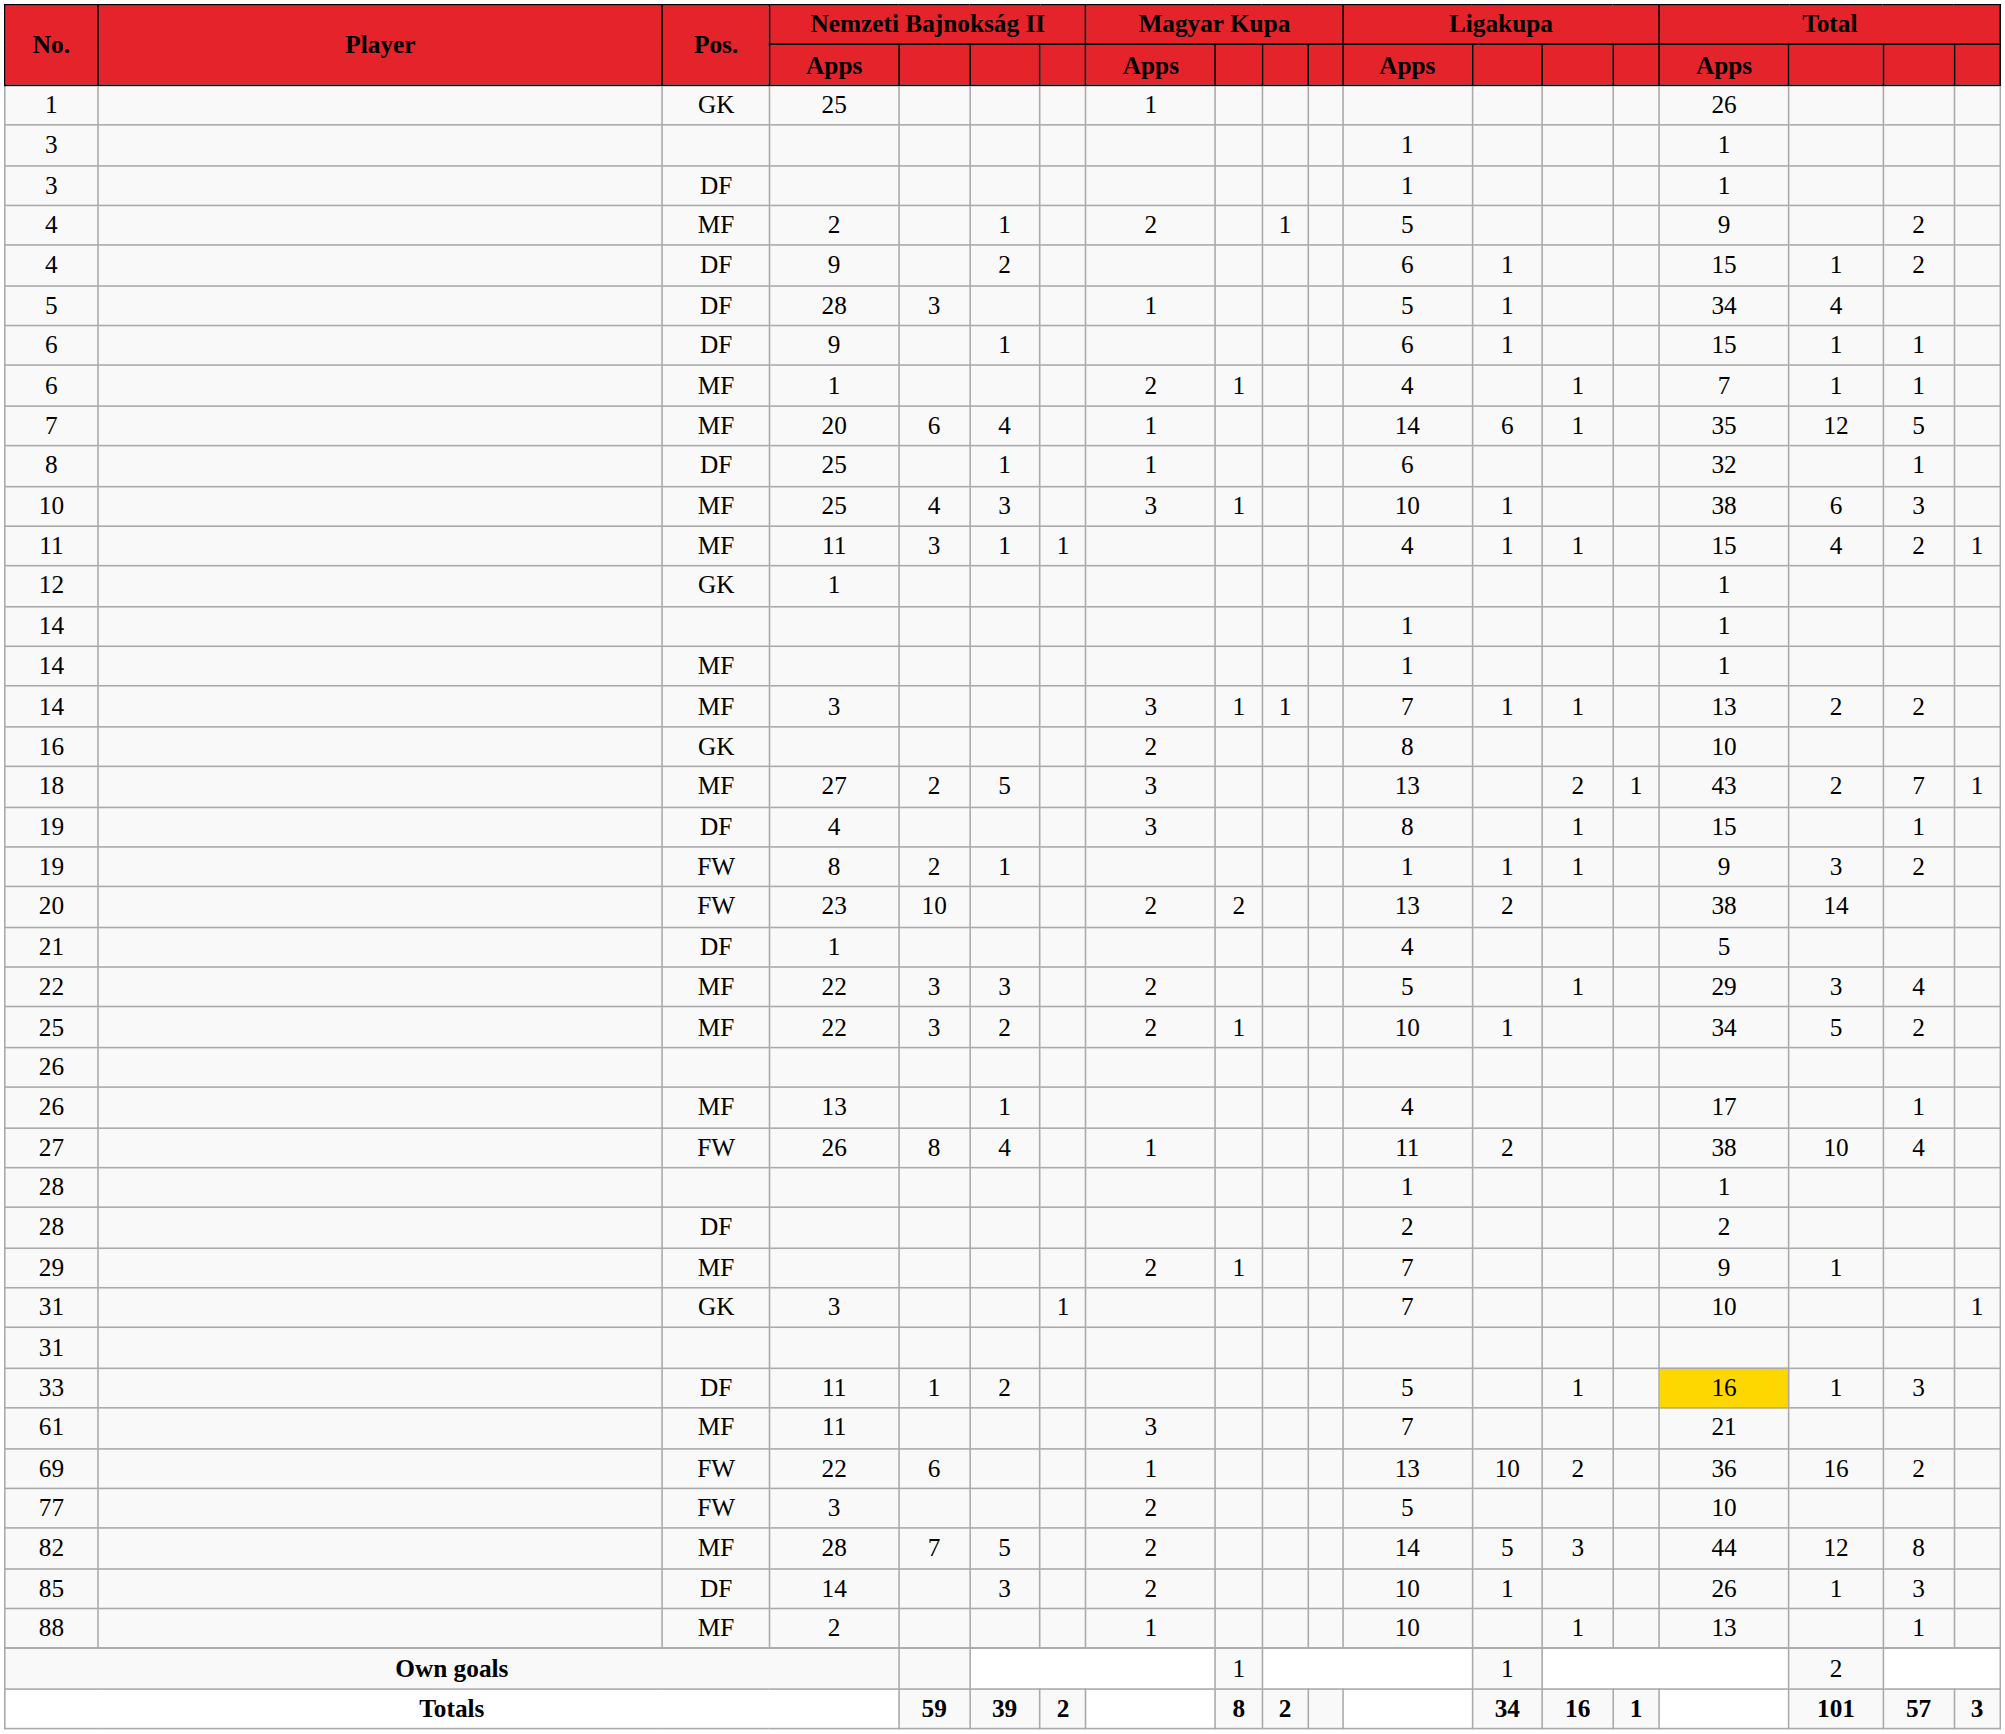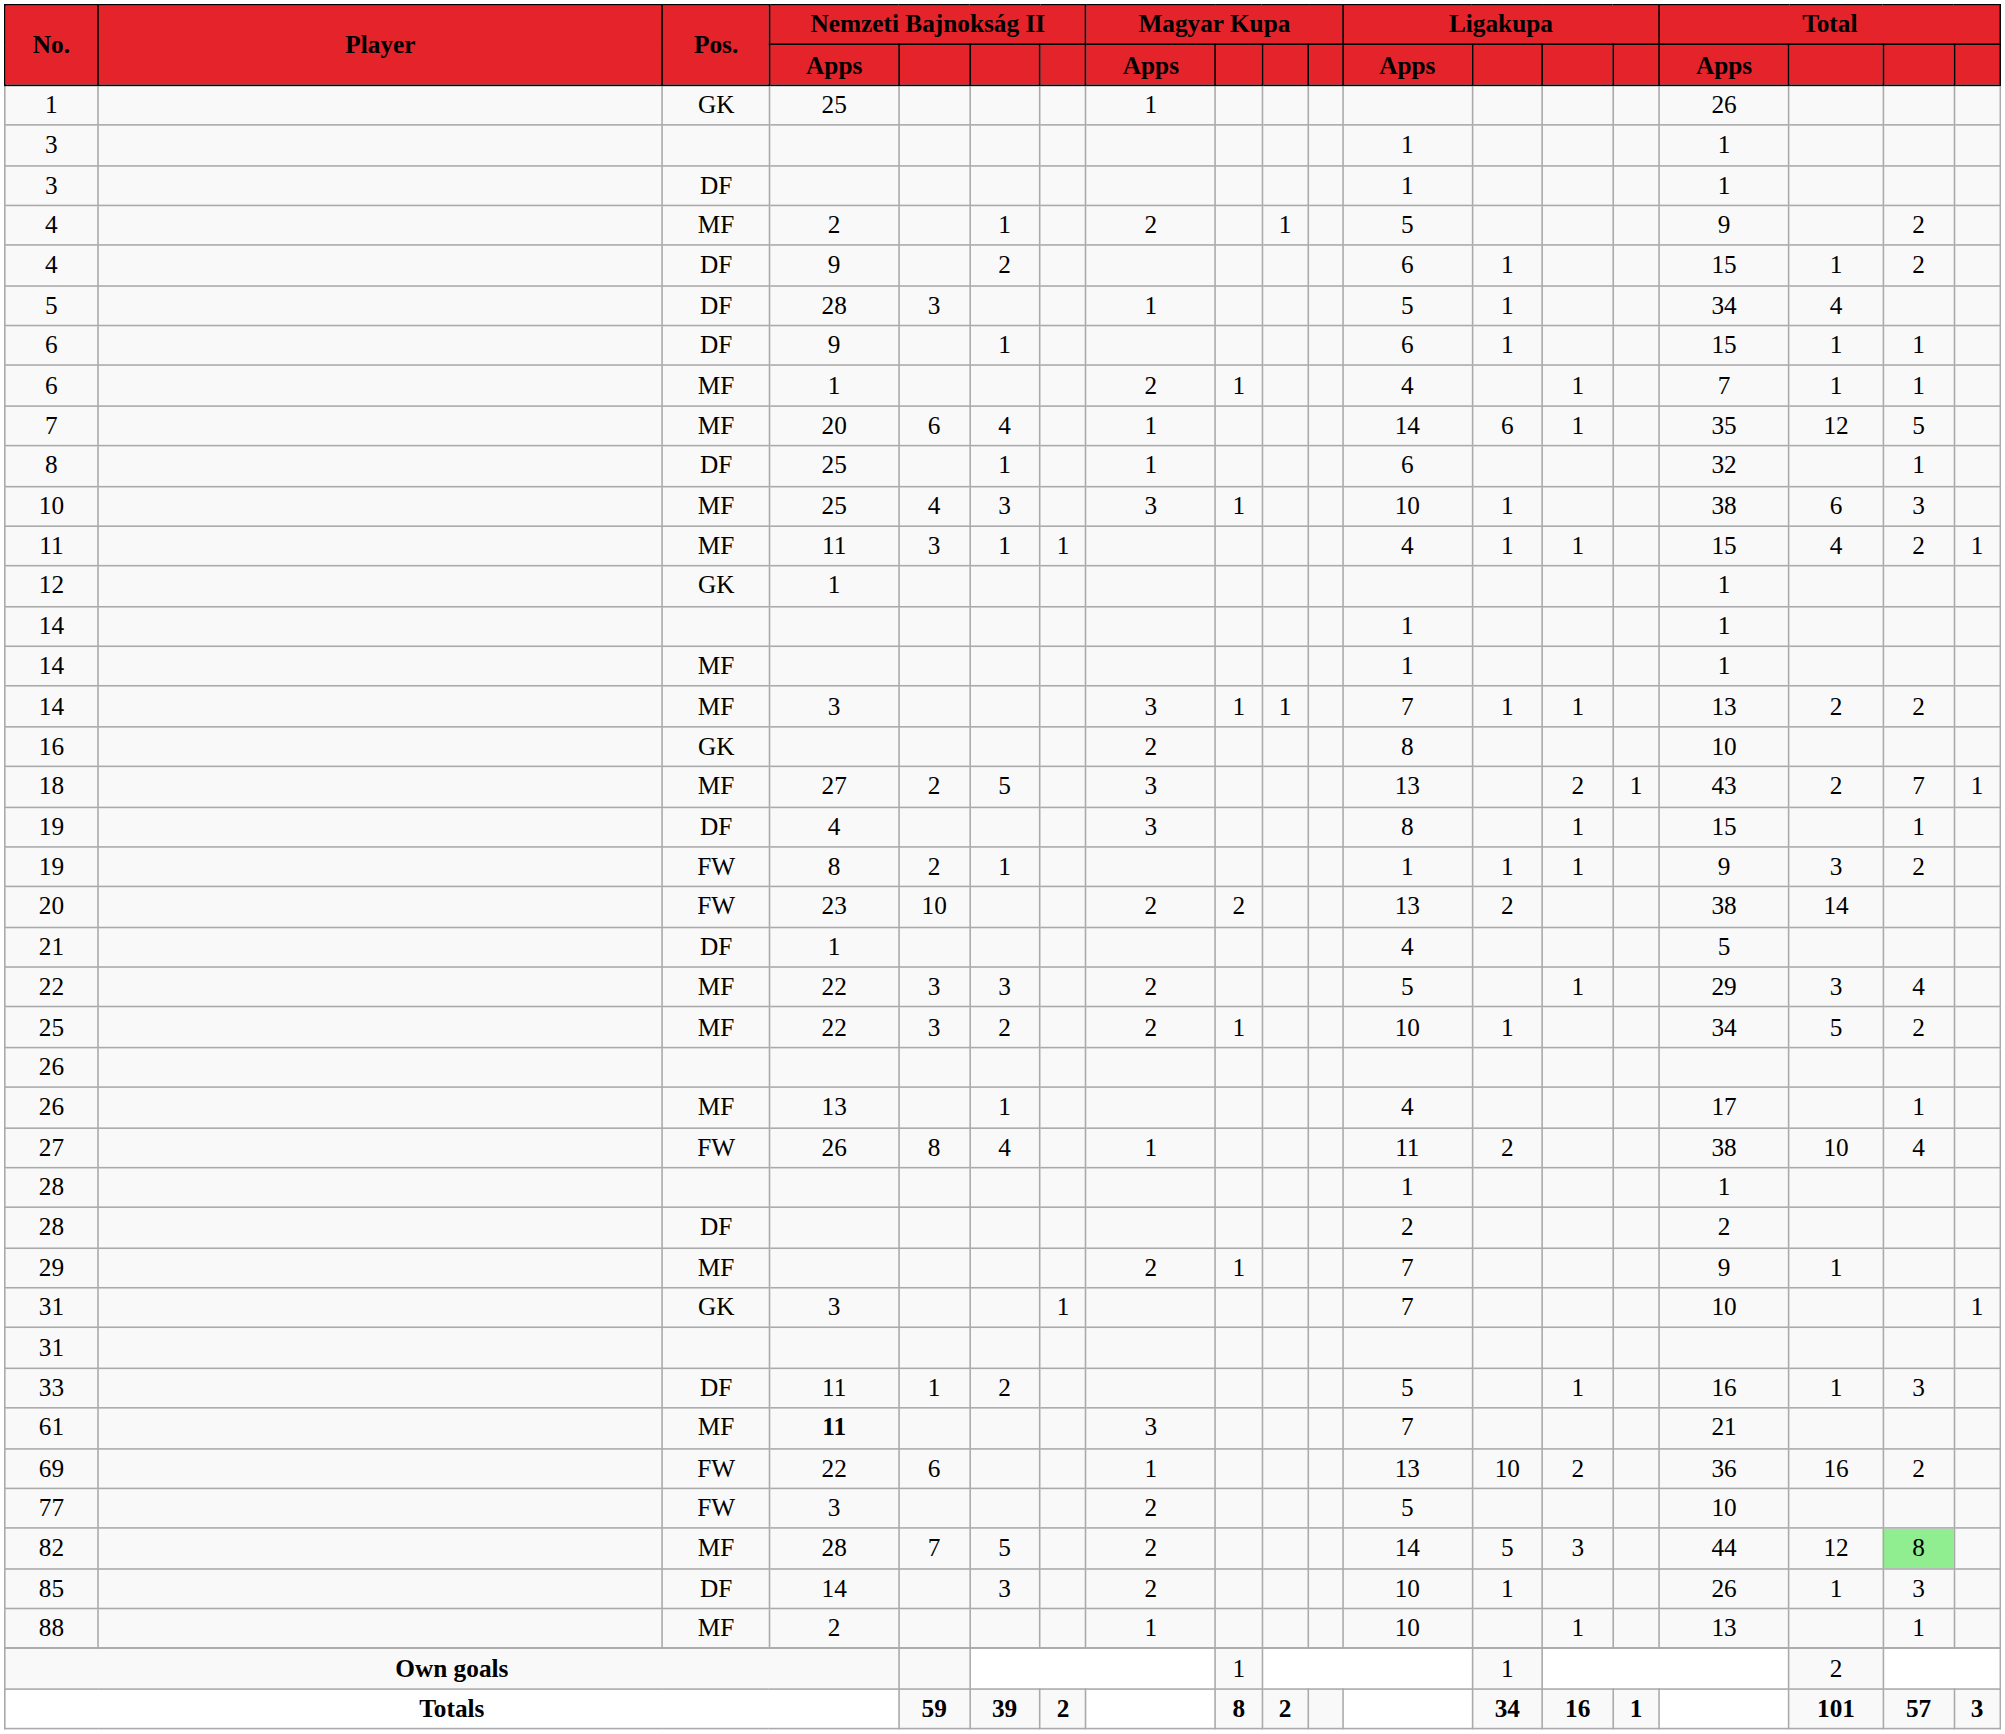(1724, 1387) gold background -> (1724, 1387) no background
(834, 1427) normal -> (834, 1427) bold
(1919, 1548) no background -> (1919, 1548) lightgreen background
